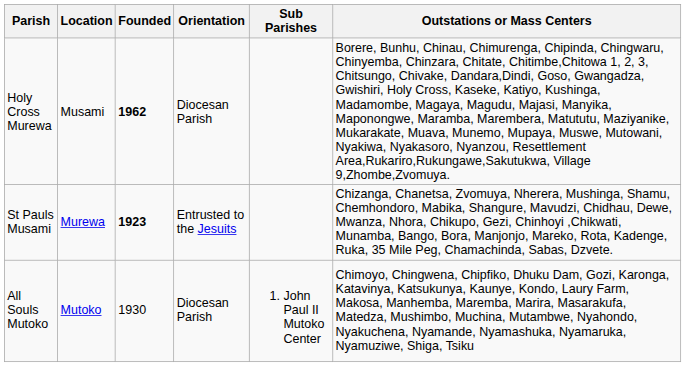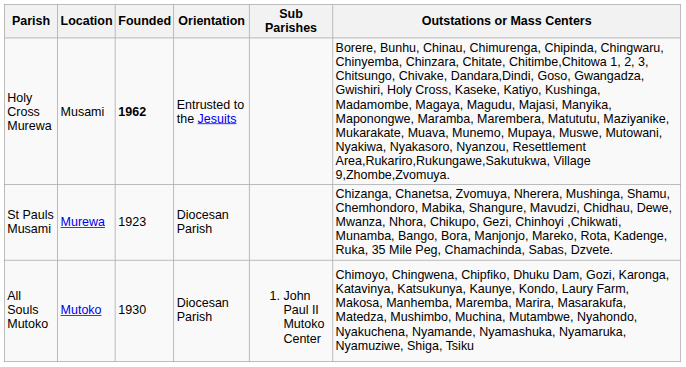(203, 111) Diocesan Parish -> (210, 111) Entrusted to the Jesuits
(132, 222) bold -> (132, 222) normal
(210, 222) Entrusted to the Jesuits -> (203, 222) Diocesan Parish
